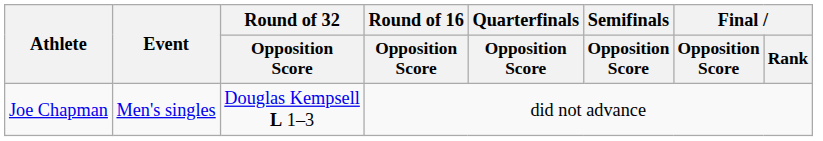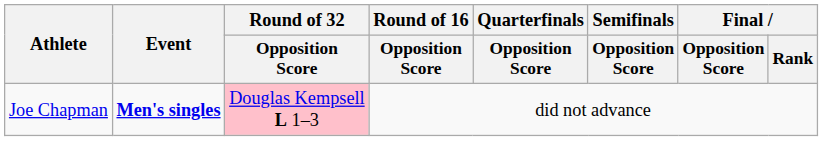(166, 109) normal -> (169, 109) bold
(292, 109) no background -> (297, 109) pink background
